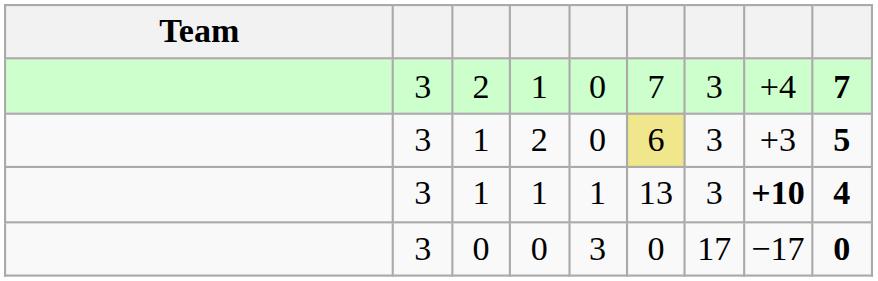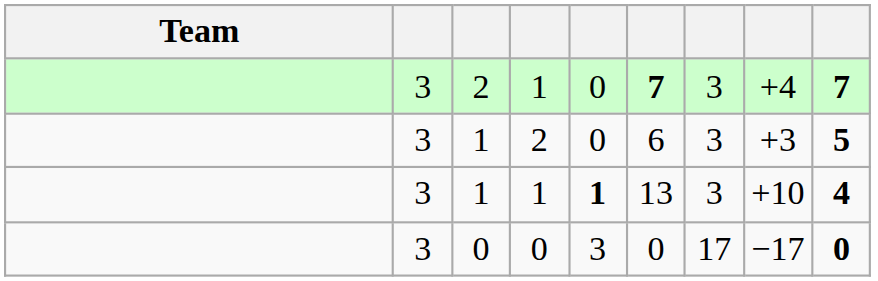(656, 85) normal -> (656, 85) bold
(656, 139) khaki background -> (656, 139) no background
(598, 193) normal -> (598, 193) bold
(778, 193) bold -> (778, 193) normal
